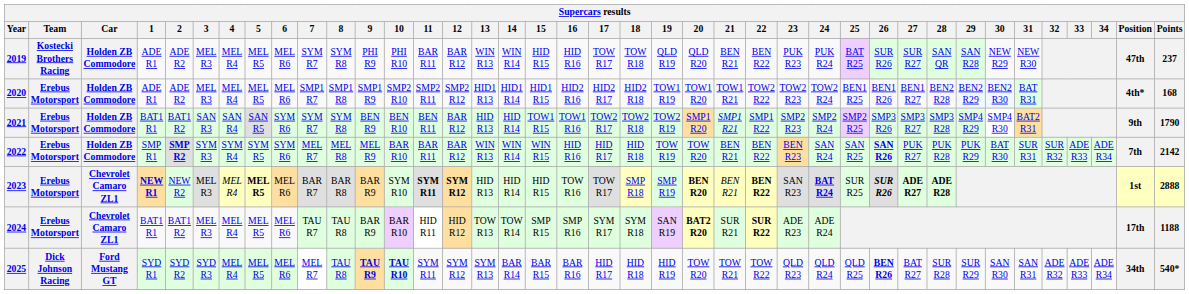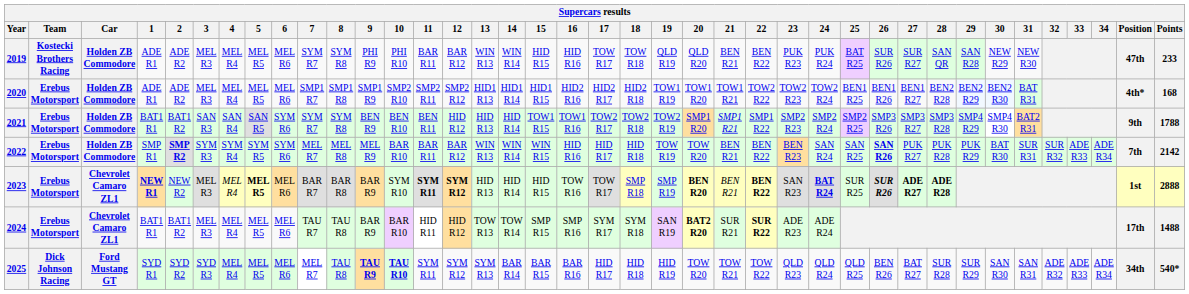(1170, 58) 237 -> (1170, 58) 233
(457, 122) BAR R12 -> (457, 122) HID R12
(1170, 122) 1790 -> (1170, 122) 1788
(1170, 227) 1188 -> (1170, 227) 1488
(884, 269) bold -> (884, 269) normal
